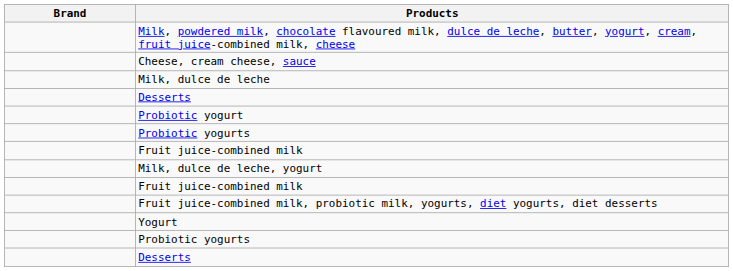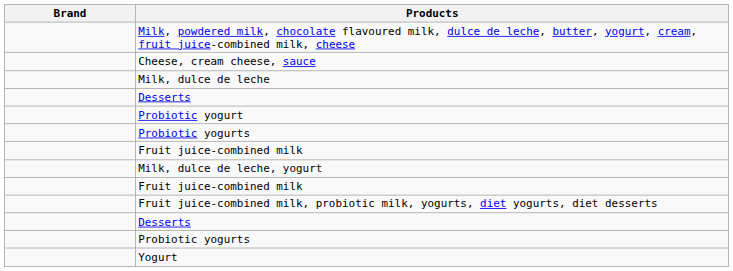(158, 222) Yogurt -> (165, 222) Desserts
(165, 257) Desserts -> (158, 257) Yogurt
